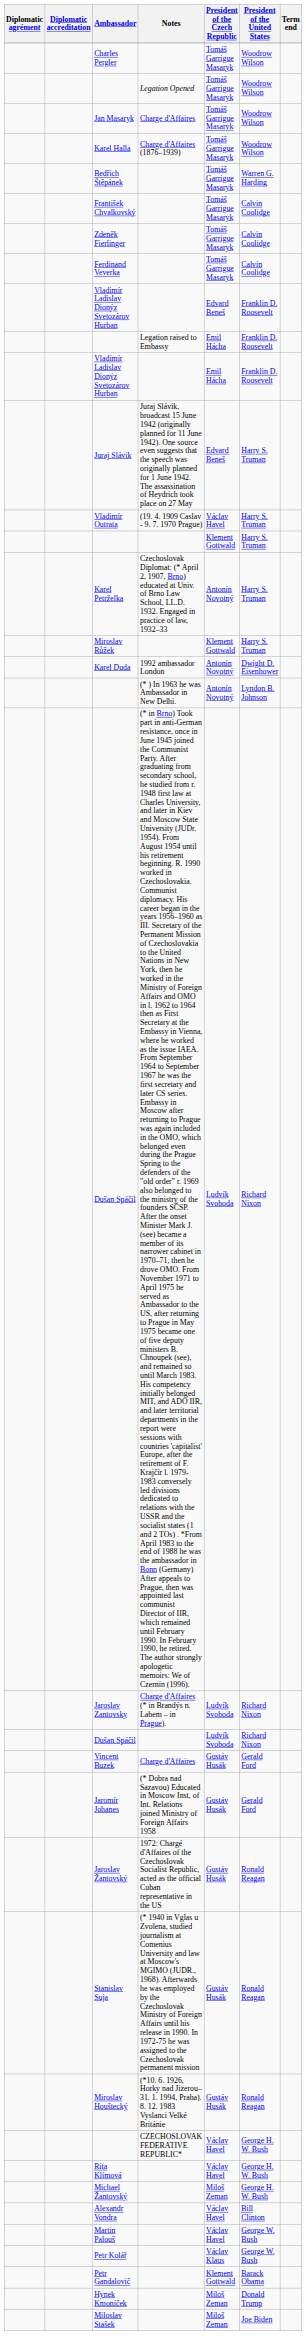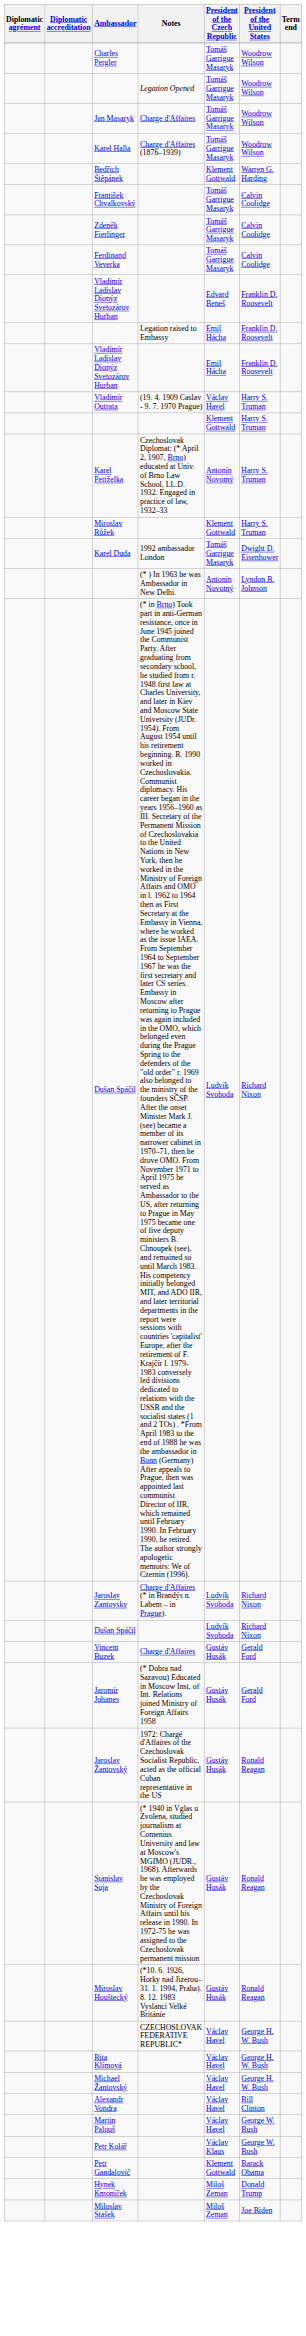(220, 178) Tomáš Garrigue Masaryk -> (221, 174) Klement Gottwald
- row: (113, 455)
(220, 667) Antonín Novotný -> (220, 553) Tomáš Garrigue Masaryk
(217, 2192) Miloš Zeman -> (217, 2083) Václav Havel
